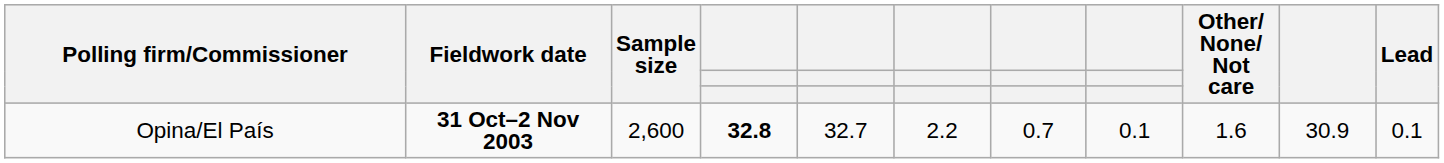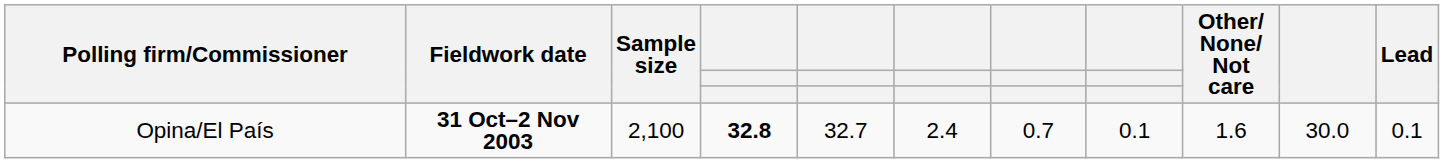(656, 130) 2,600 -> (656, 130) 2,100
(942, 130) 2.2 -> (942, 130) 2.4
(1327, 130) 30.9 -> (1327, 130) 30.0
